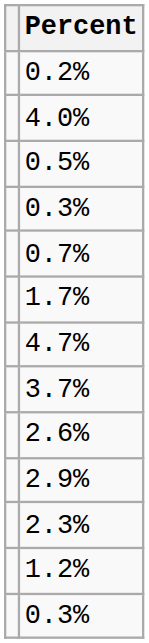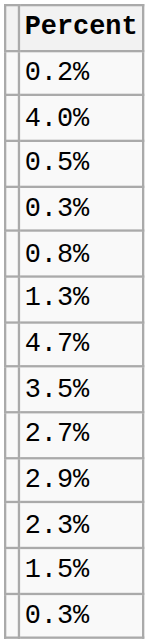(57, 253) 0.7% -> (57, 253) 0.8%
(57, 299) 1.7% -> (57, 299) 1.3%
(57, 389) 3.7% -> (57, 389) 3.5%
(57, 434) 2.6% -> (57, 434) 2.7%
(57, 570) 1.2% -> (57, 570) 1.5%
